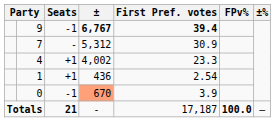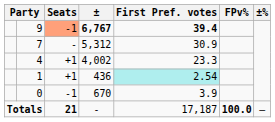(71, 29) no background -> (71, 29) lightsalmon background
(205, 77) no background -> (205, 77) paleturquoise background
(102, 93) lightsalmon background -> (102, 93) no background
